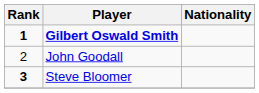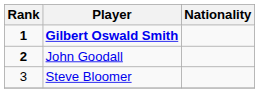(23, 56) normal -> (23, 56) bold
(23, 77) bold -> (23, 77) normal
